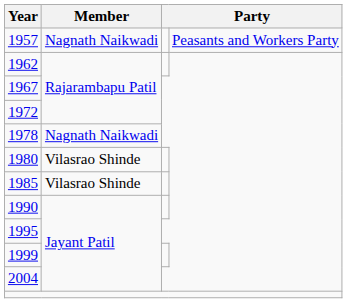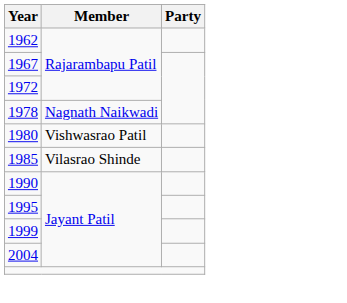- row: (23, 40)
(93, 159) Vilasrao Shinde -> (96, 135) Vishwasrao Patil
